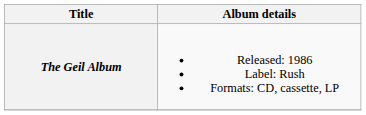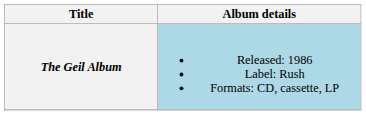(259, 74) no background -> (259, 74) lightblue background
